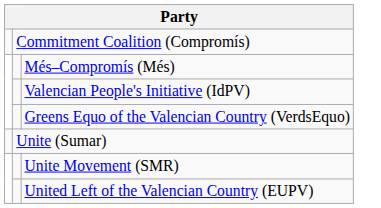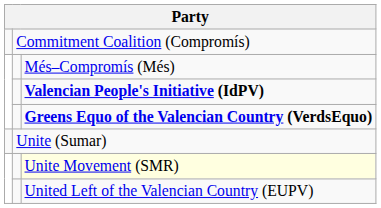(137, 91) normal -> (144, 91) bold
(187, 116) normal -> (198, 116) bold
(102, 166) no background -> (102, 166) lightyellow background
